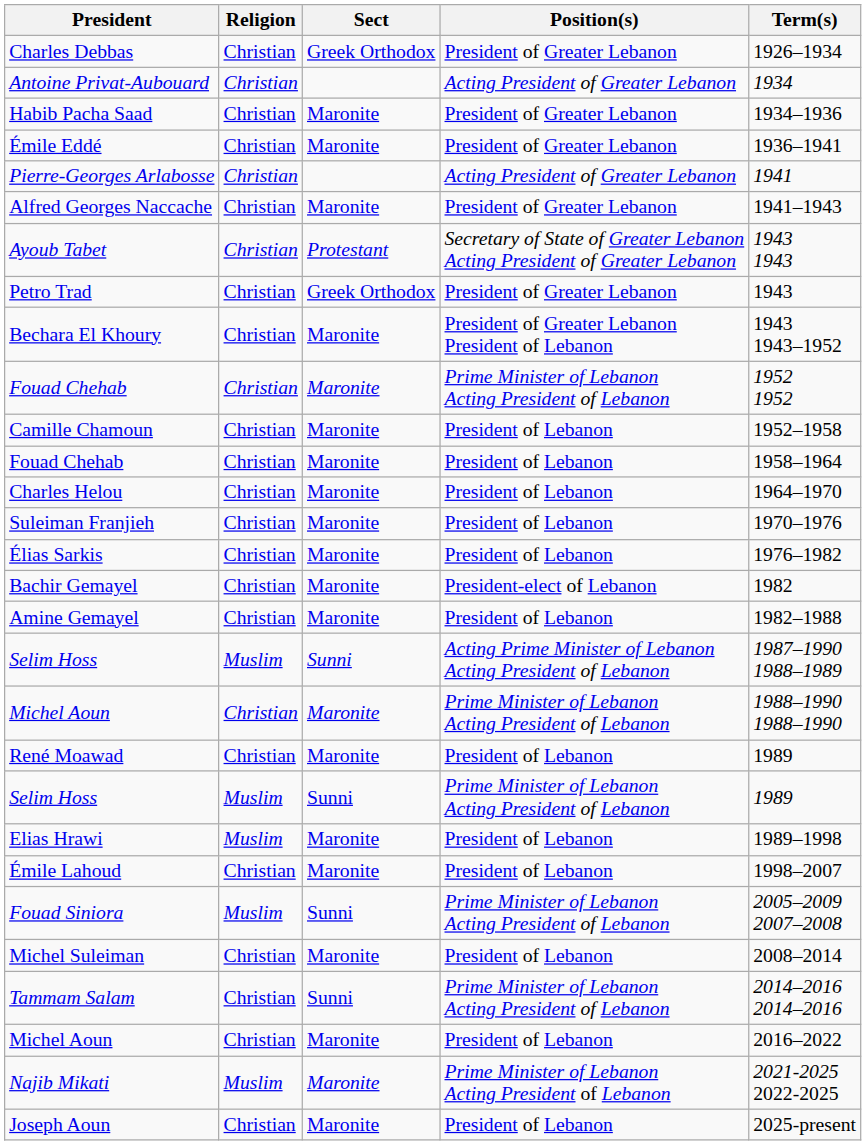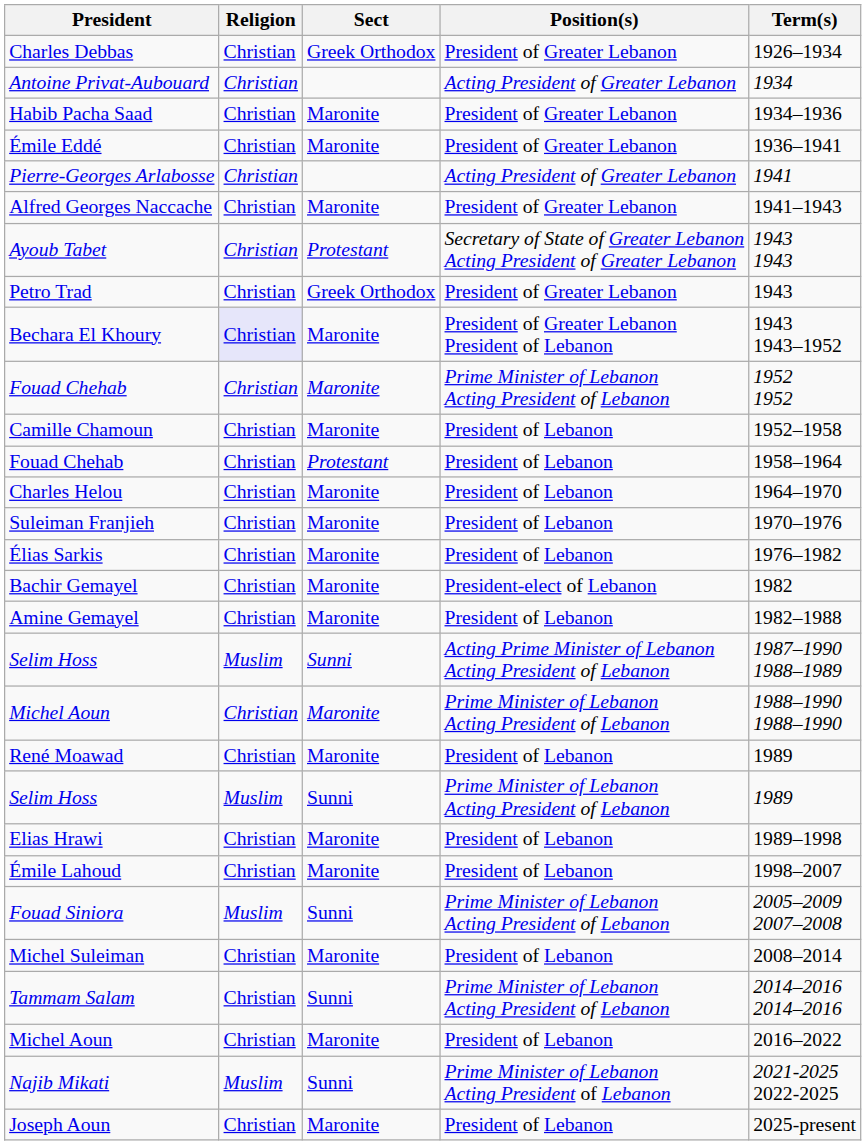(260, 334) no background -> (260, 334) lavender background
(343, 461) Maronite -> (348, 461) Protestant
(253, 839) Muslim -> (260, 839) Christian
(343, 1082) Maronite -> (330, 1082) Sunni
